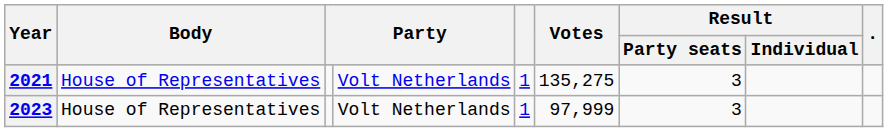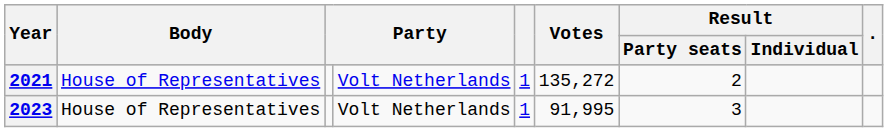(577, 80) 135,275 -> (577, 80) 135,272
(736, 80) 3 -> (736, 80) 2
(582, 110) 97,999 -> (582, 110) 91,995
